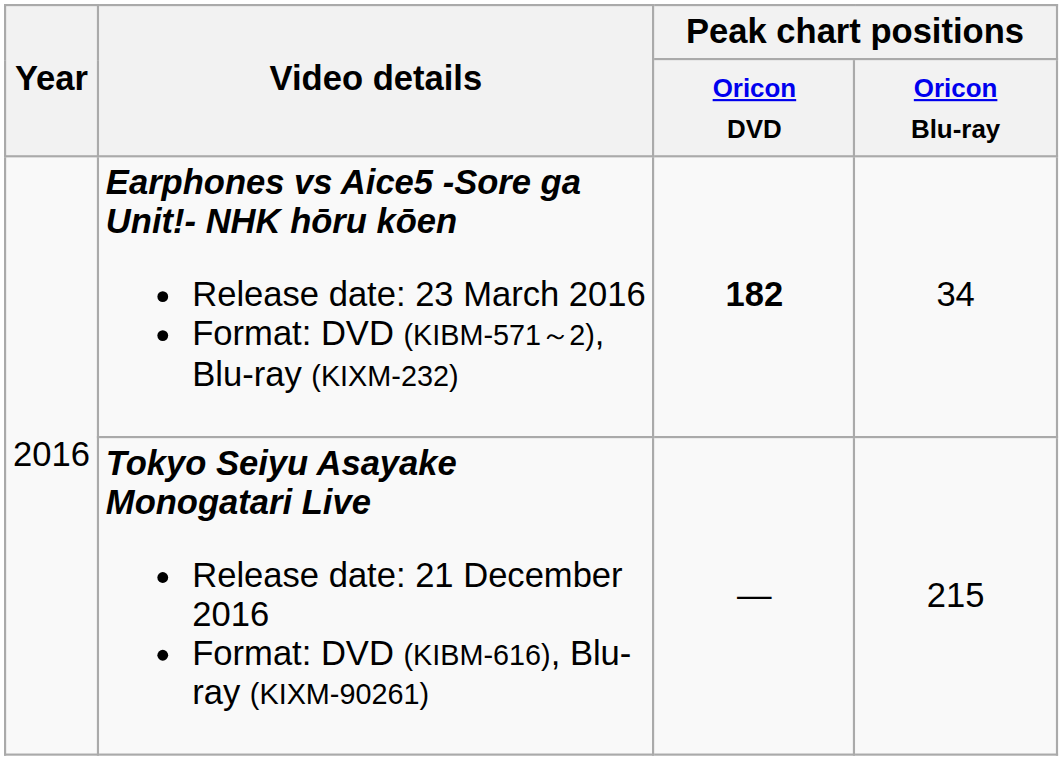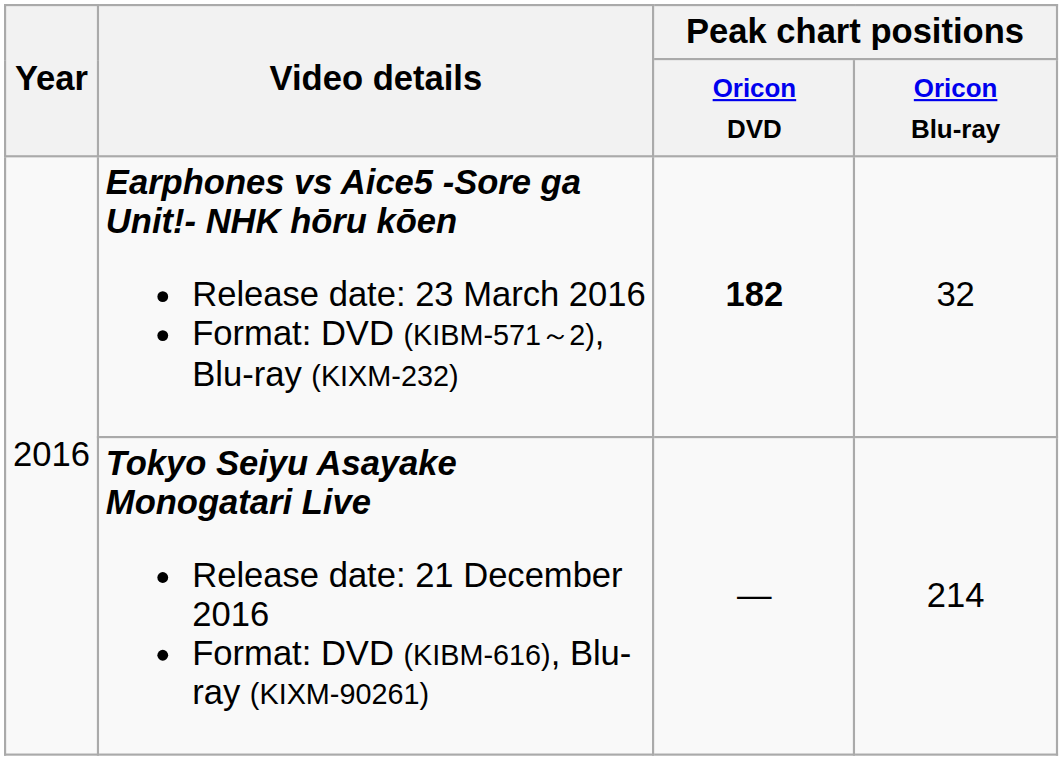(956, 295) 34 -> (956, 295) 32
(956, 595) 215 -> (956, 595) 214
